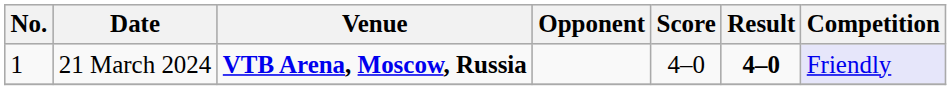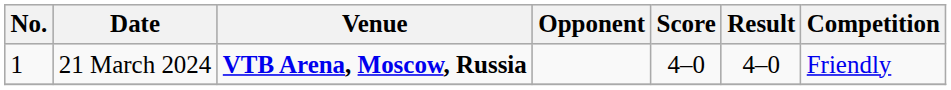(761, 63) bold -> (761, 63) normal
(849, 63) lavender background -> (849, 63) no background
